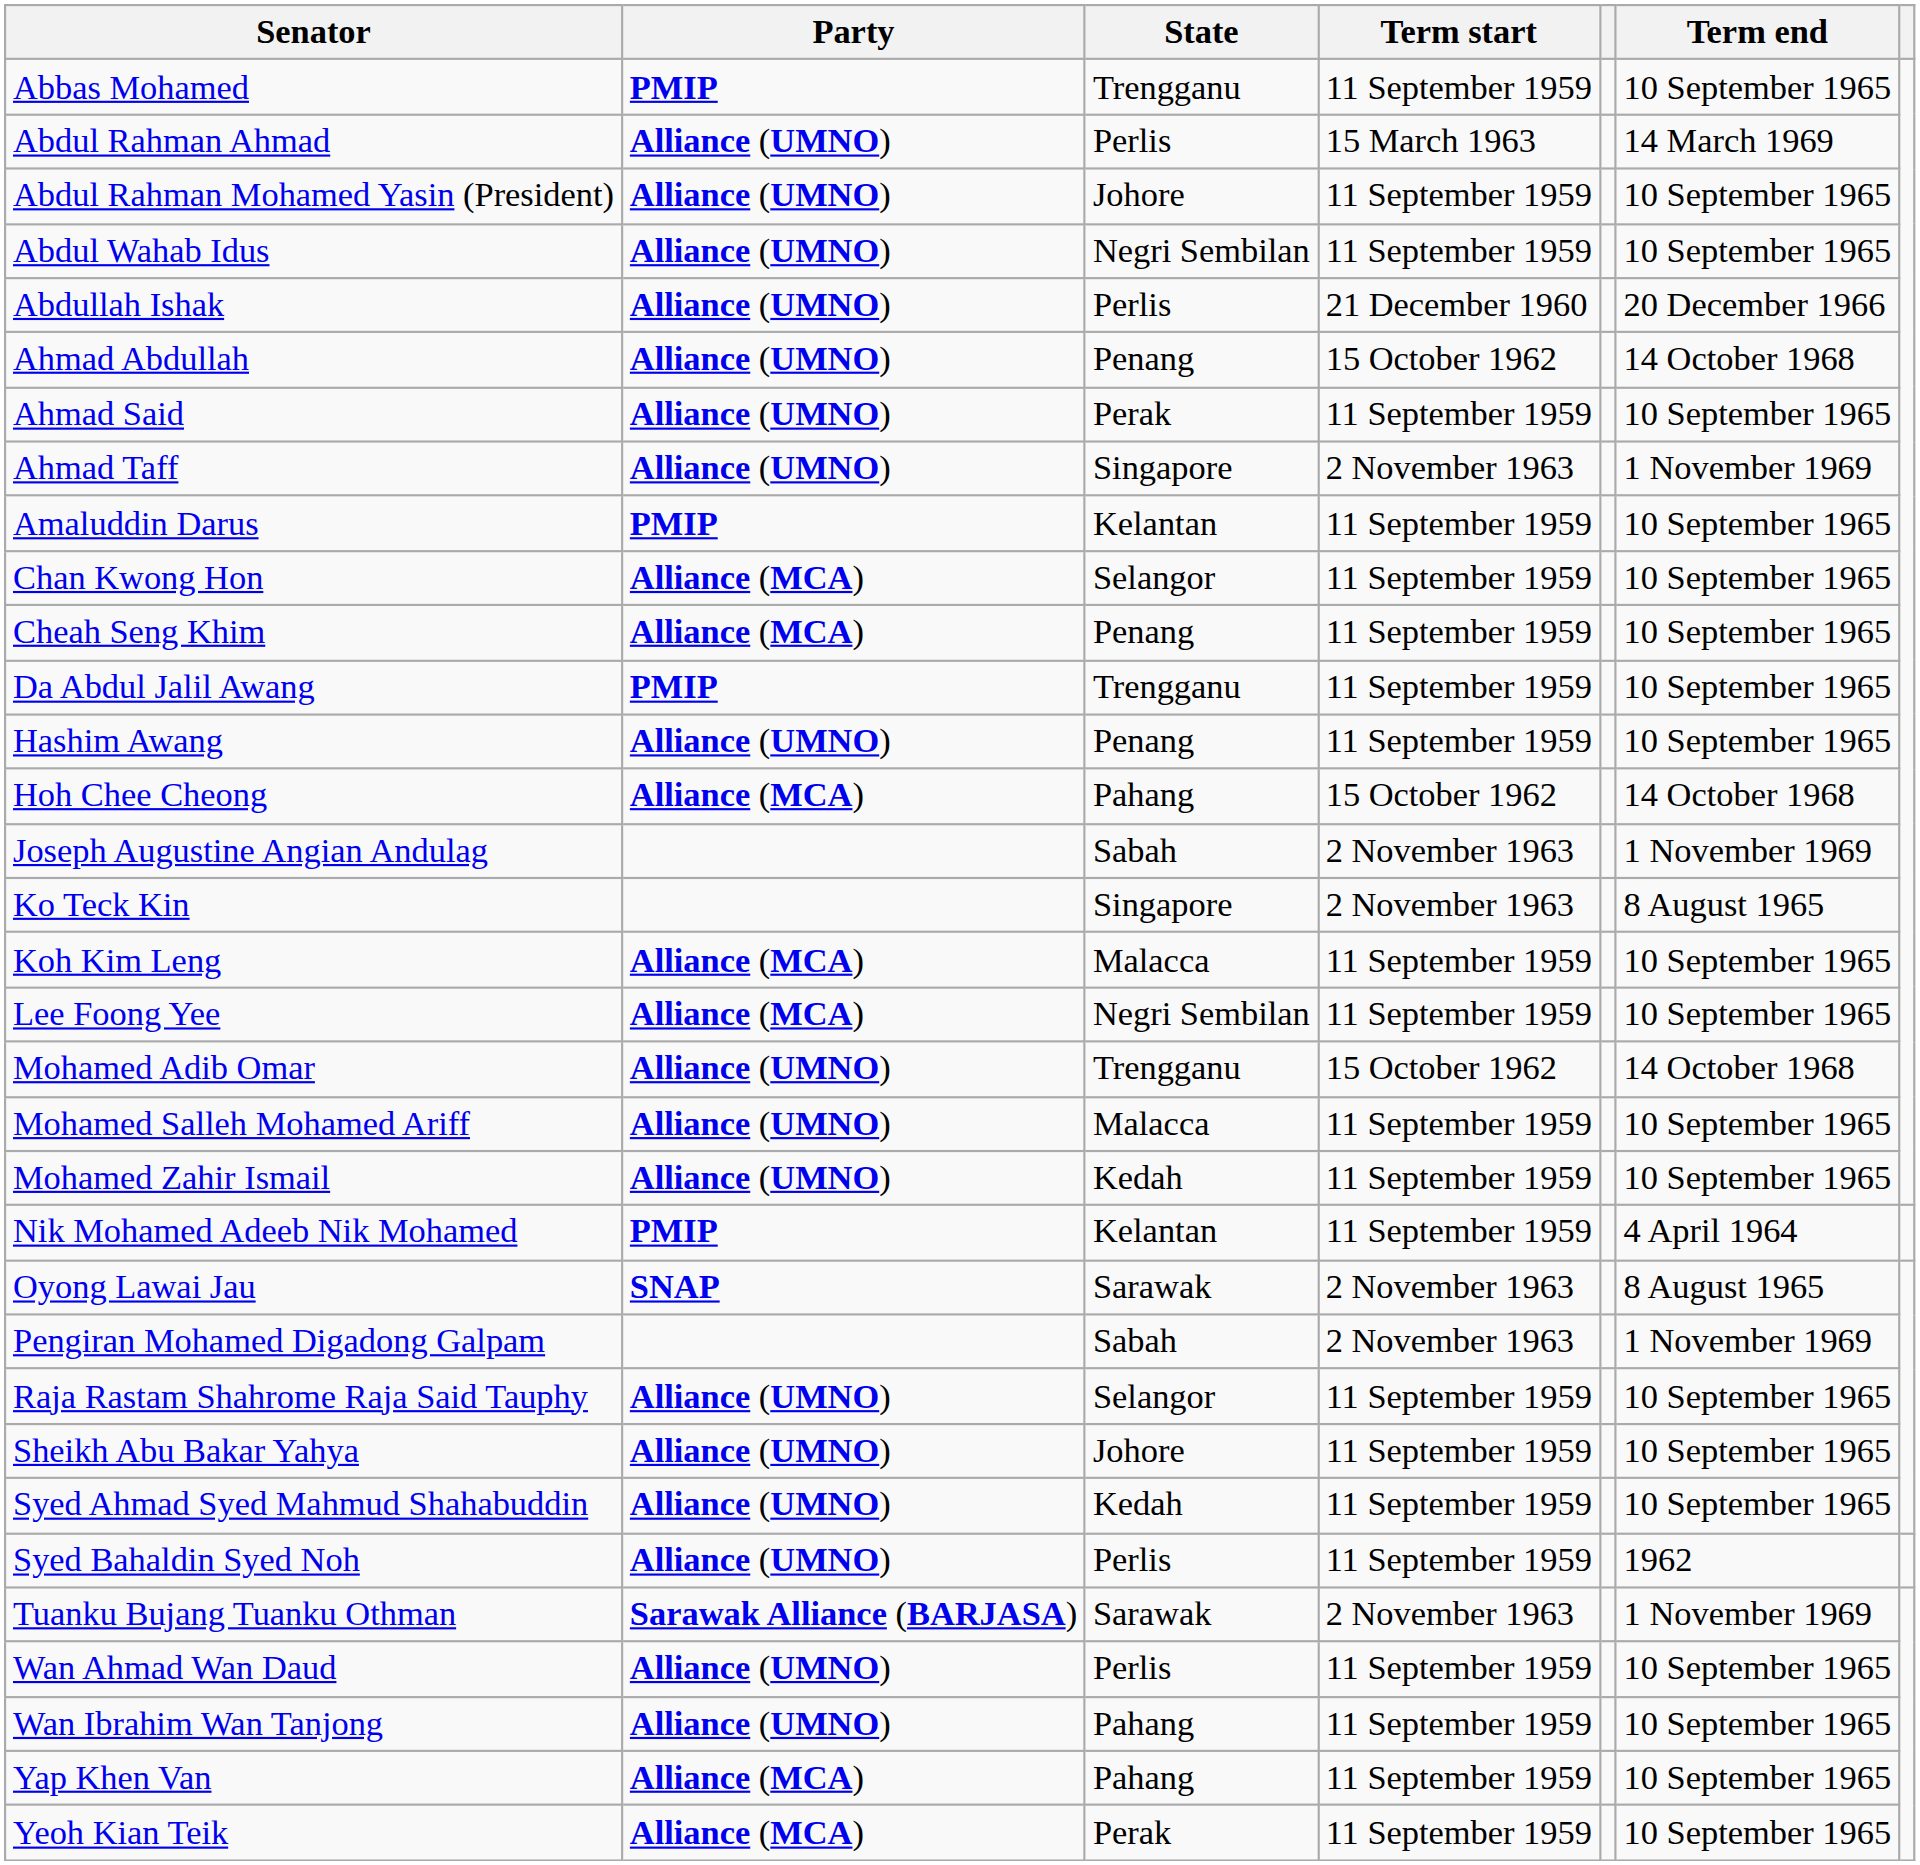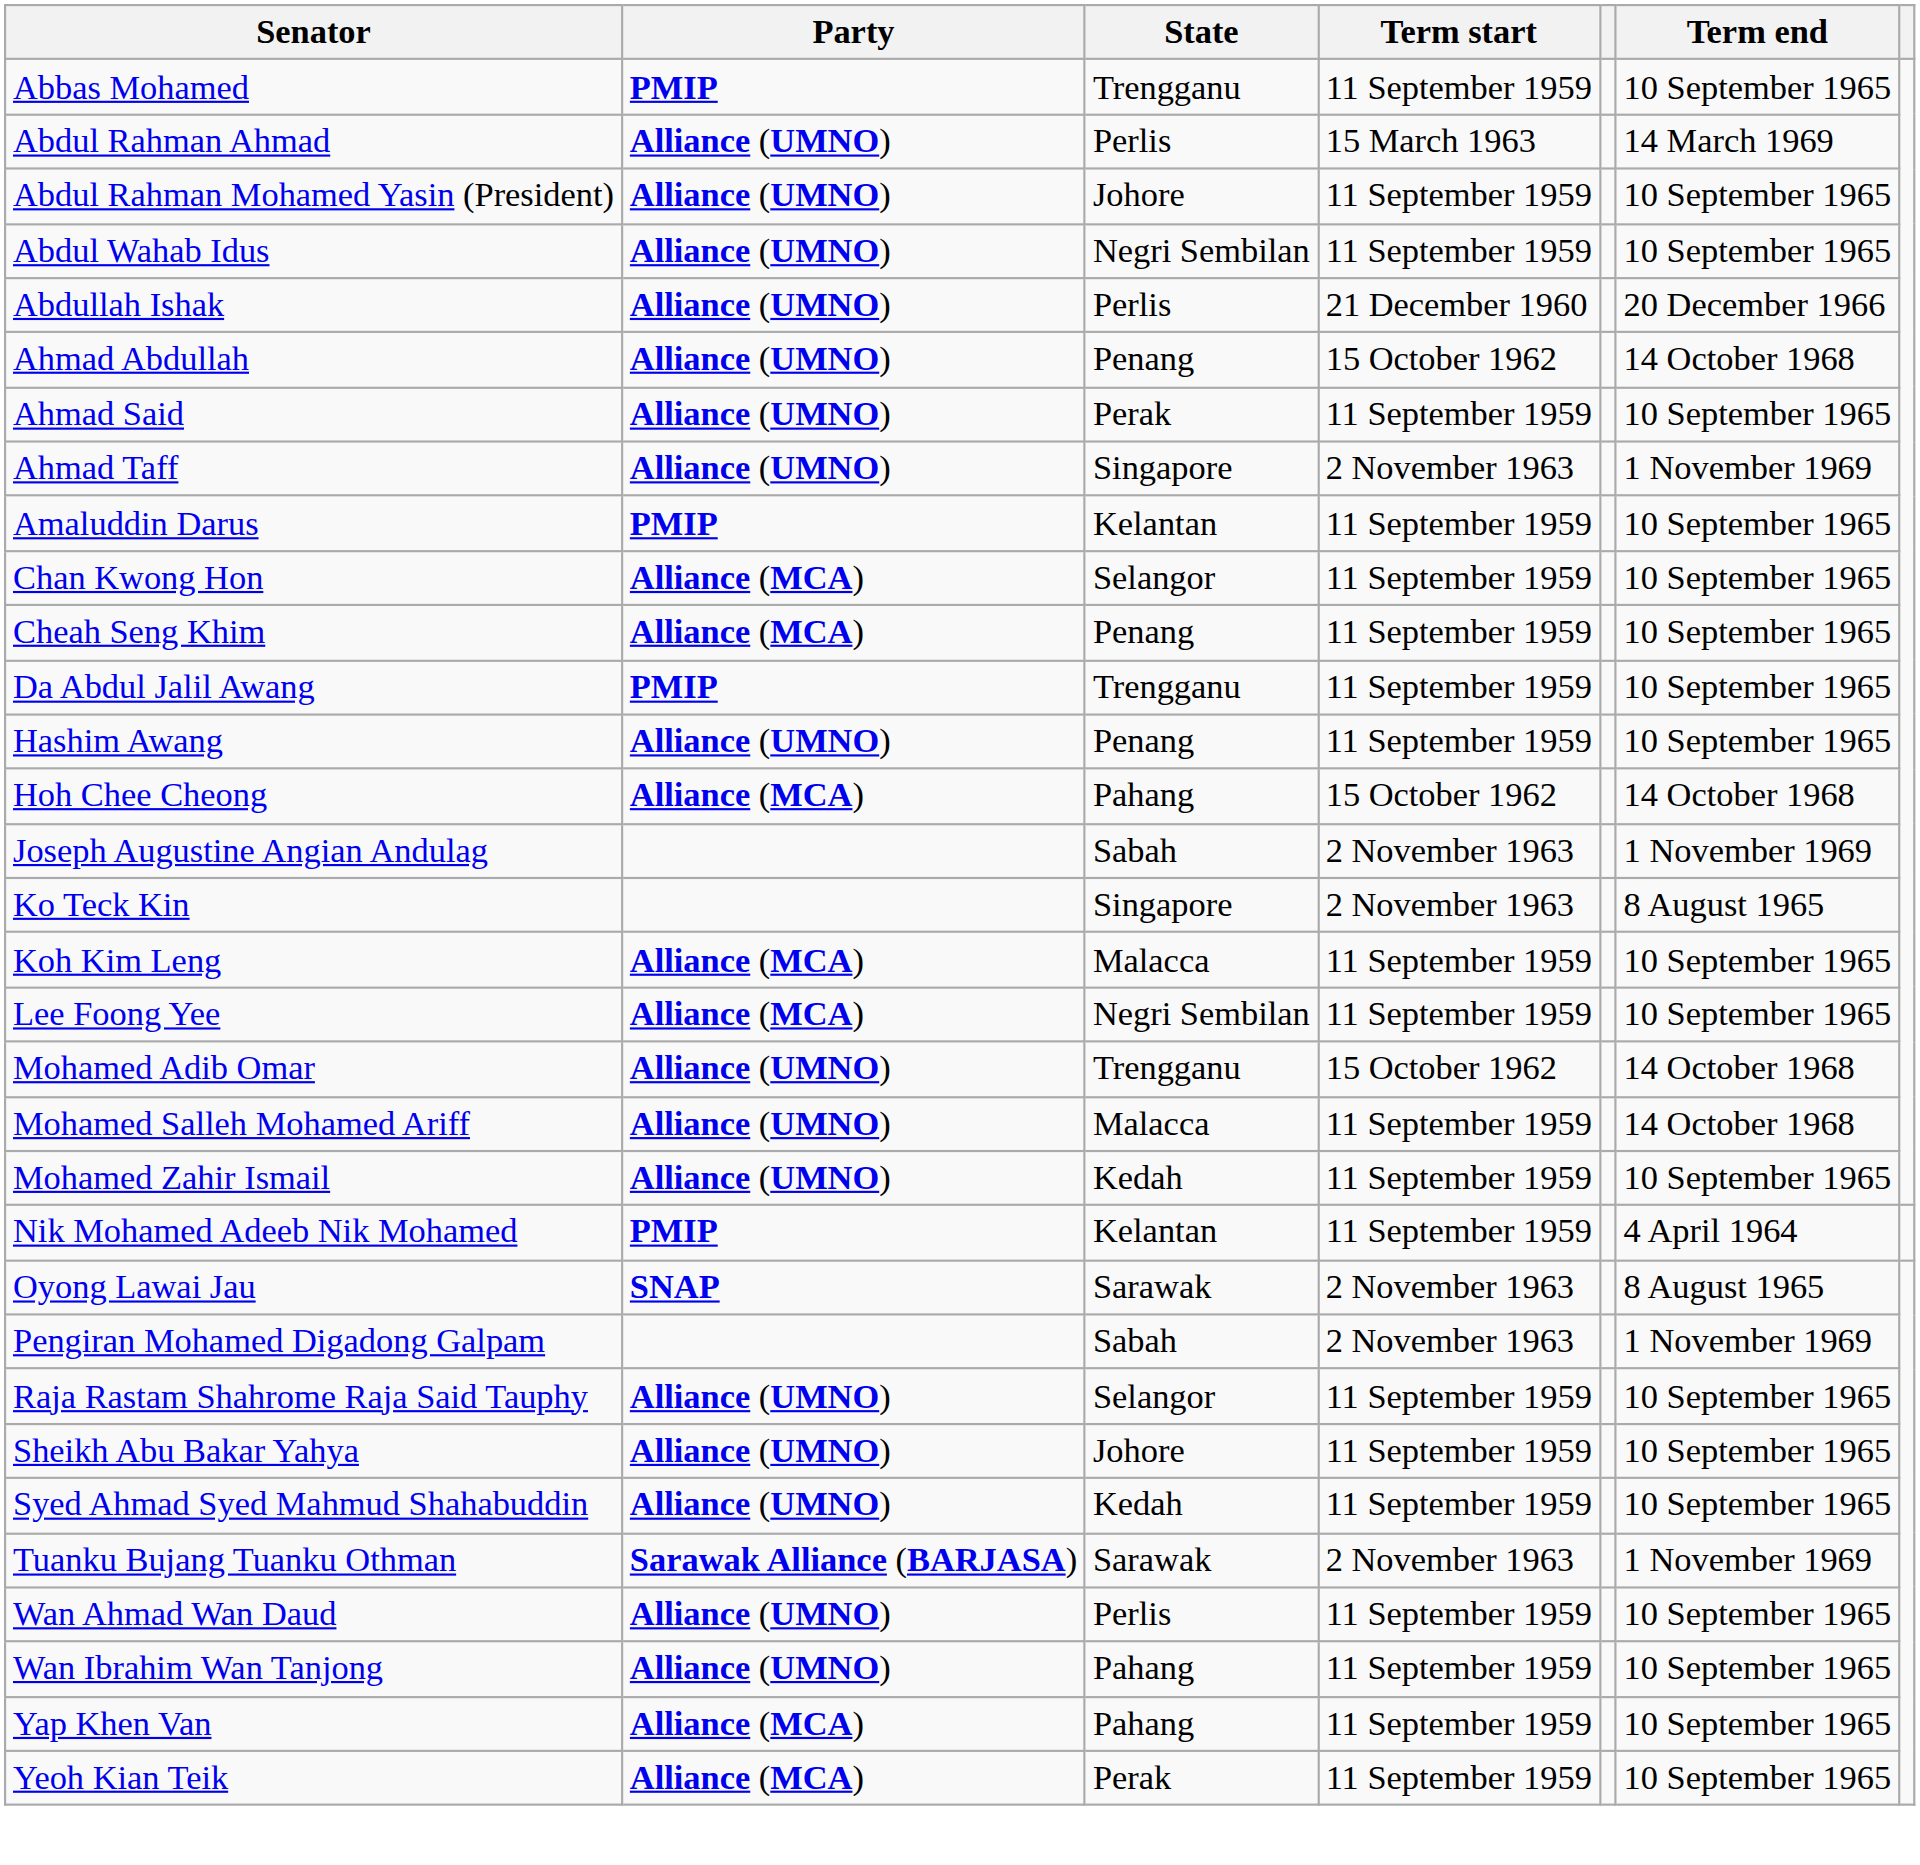(1757, 1122) 10 September 1965 -> (1739, 1122) 14 October 1968
- row: (186, 1559)
